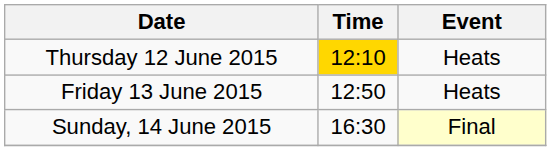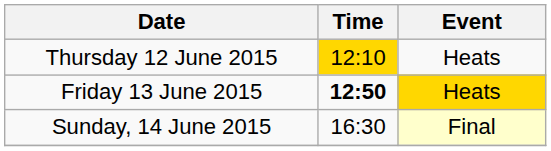(358, 92) normal -> (358, 92) bold
(472, 92) no background -> (472, 92) gold background
